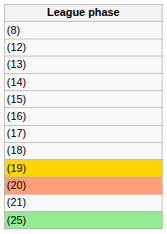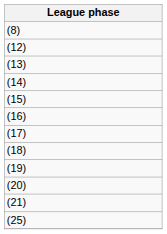(17, 168) gold background -> (17, 168) no background
(17, 185) lightsalmon background -> (17, 185) no background
(17, 220) lightgreen background -> (17, 220) no background
